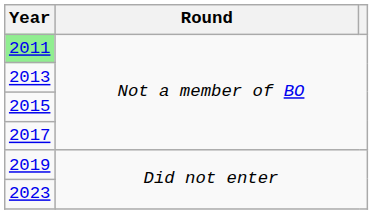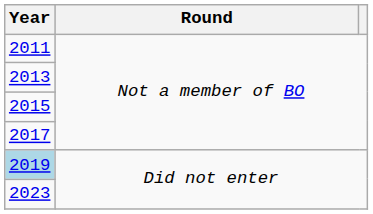(30, 48) lightgreen background -> (30, 48) no background
(30, 164) no background -> (30, 164) lightblue background
